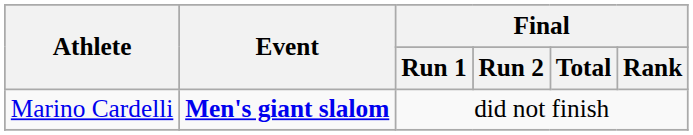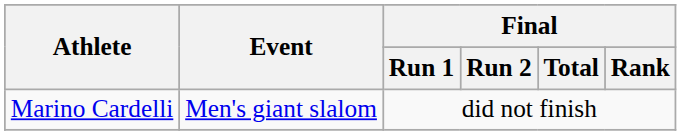(287, 109) bold -> (281, 109) normal
